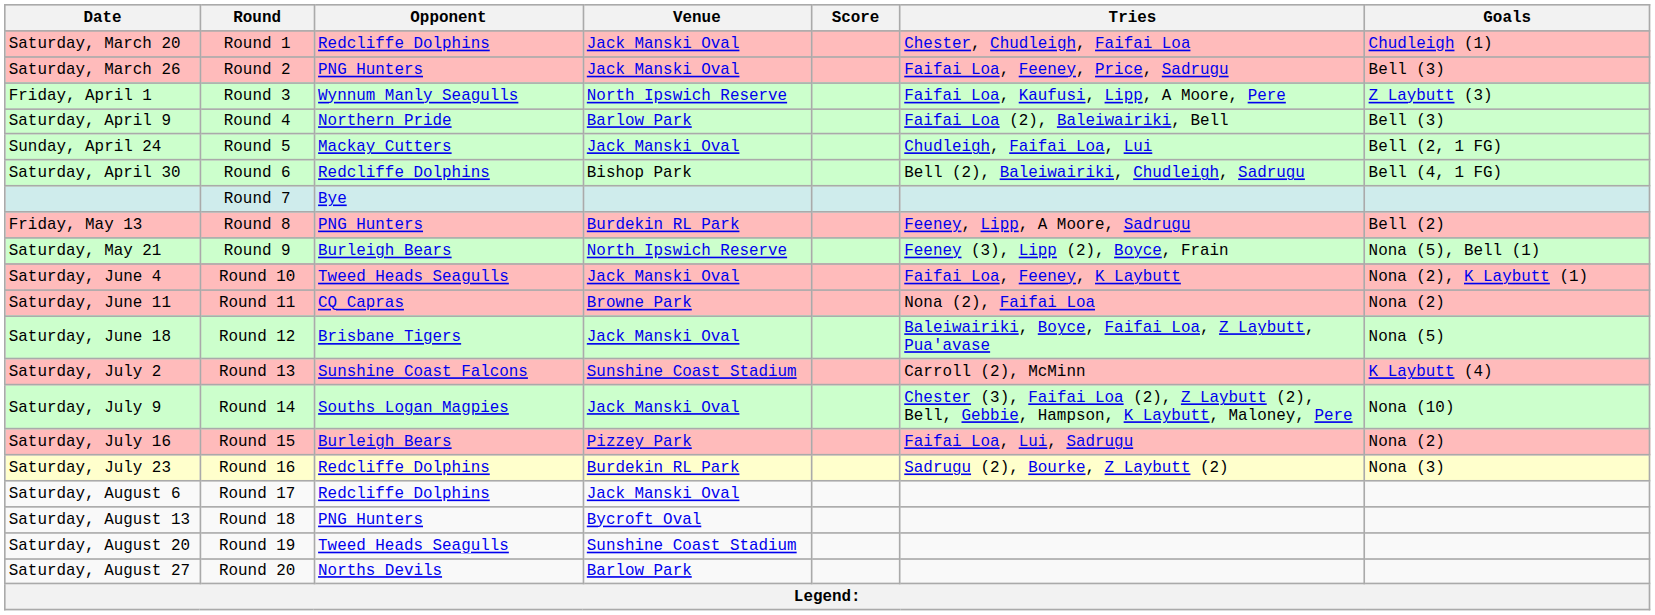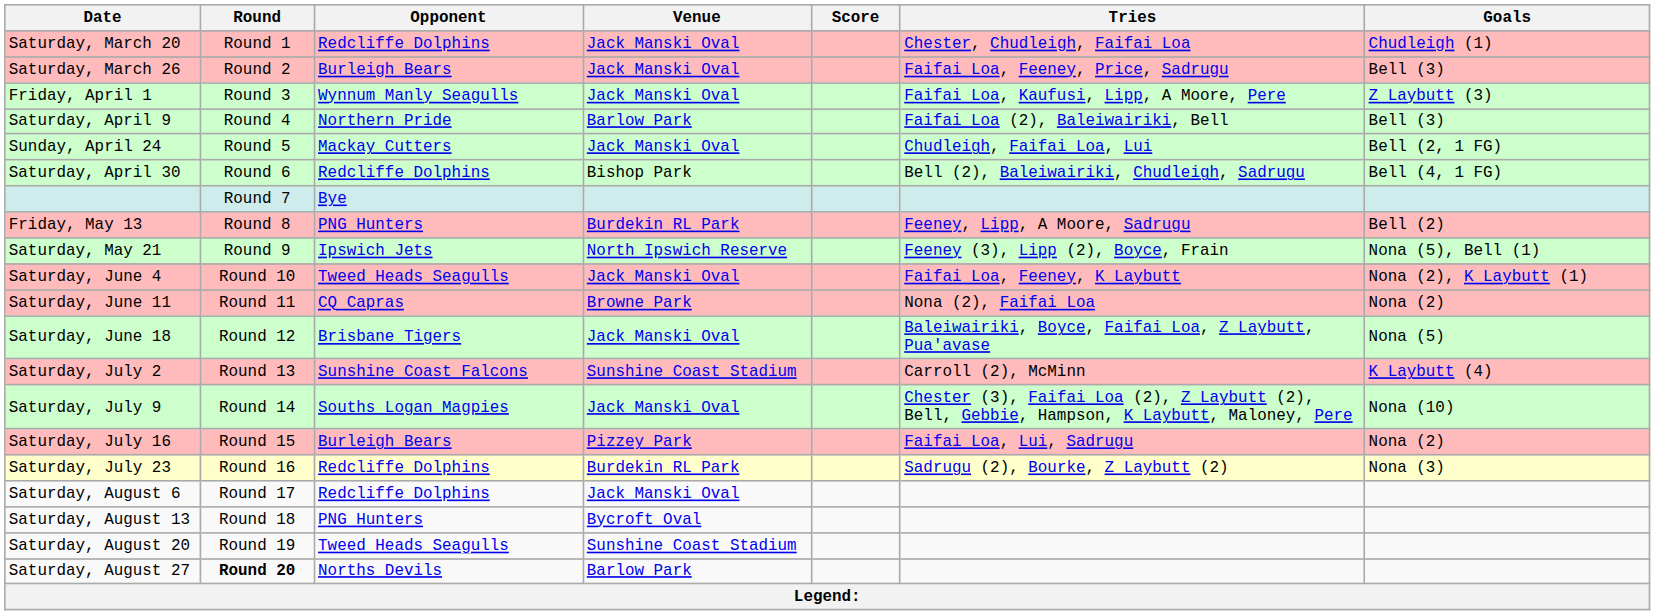(371, 69) PNG Hunters -> (385, 69) Burleigh Bears
(687, 95) North Ipswich Reserve -> (663, 95) Jack Manski Oval
(385, 250) Burleigh Bears -> (375, 250) Ipswich Jets
(257, 571) normal -> (257, 571) bold
